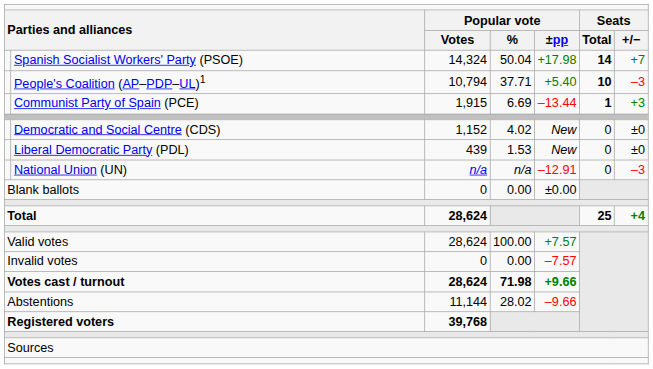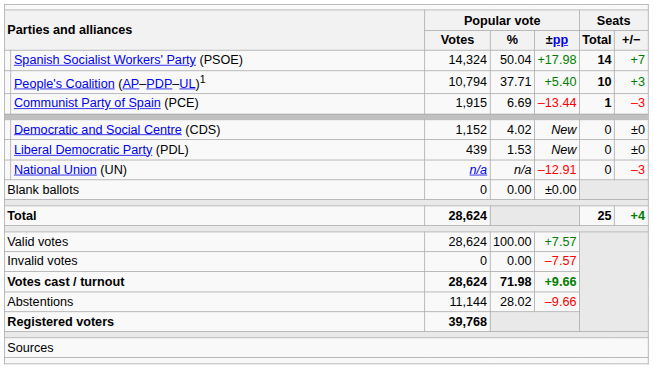(638, 82) –3 -> (638, 82) +3
(638, 103) +3 -> (638, 103) –3
